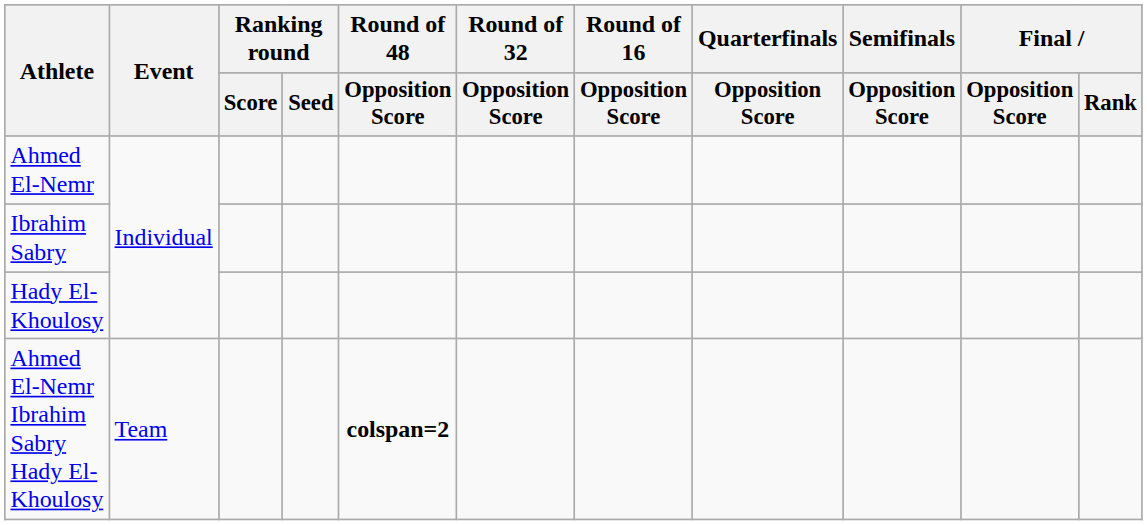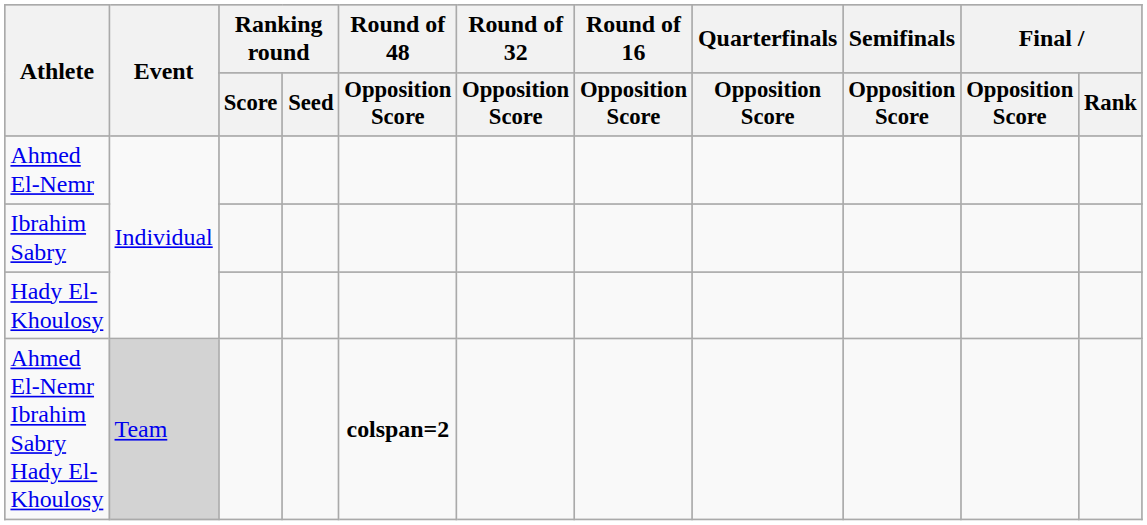(141, 429) no background -> (141, 429) lightgrey background
